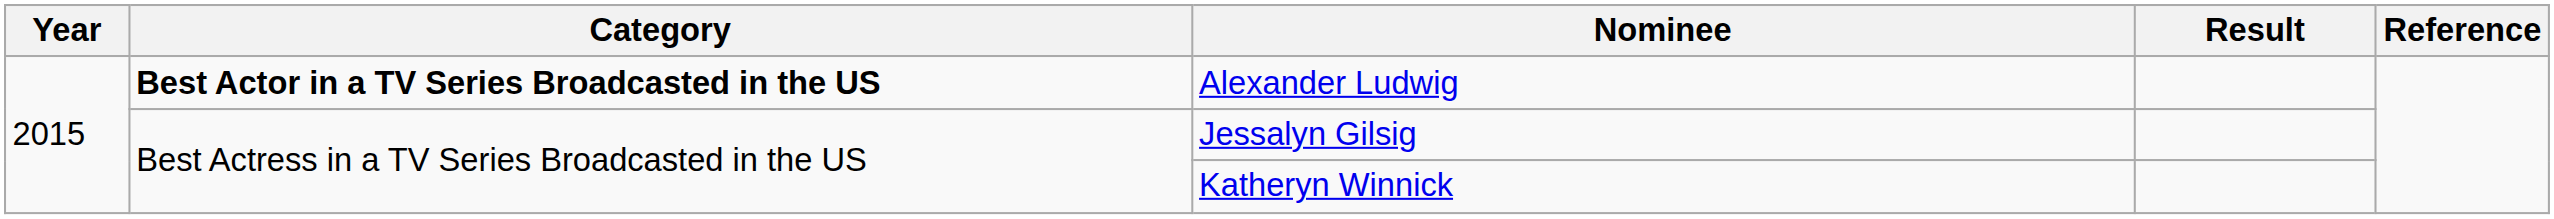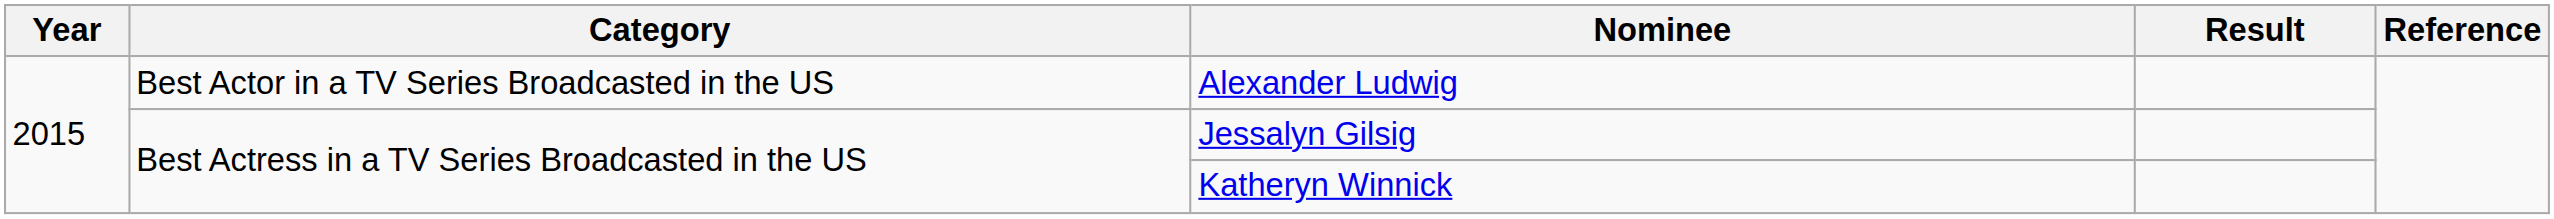(508, 82) bold -> (485, 82) normal
